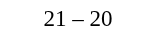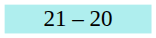(78, 18) no background -> (78, 18) paleturquoise background
